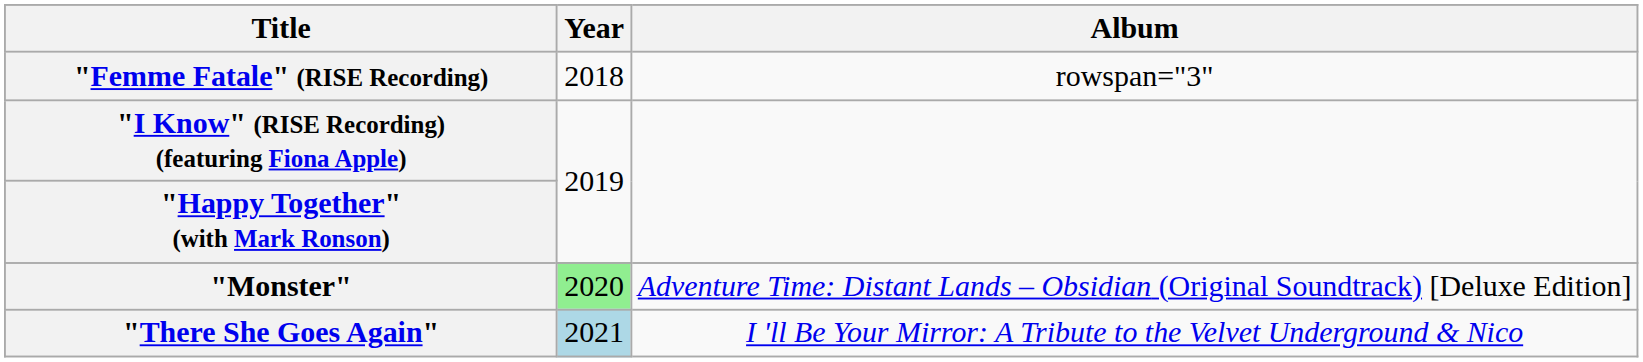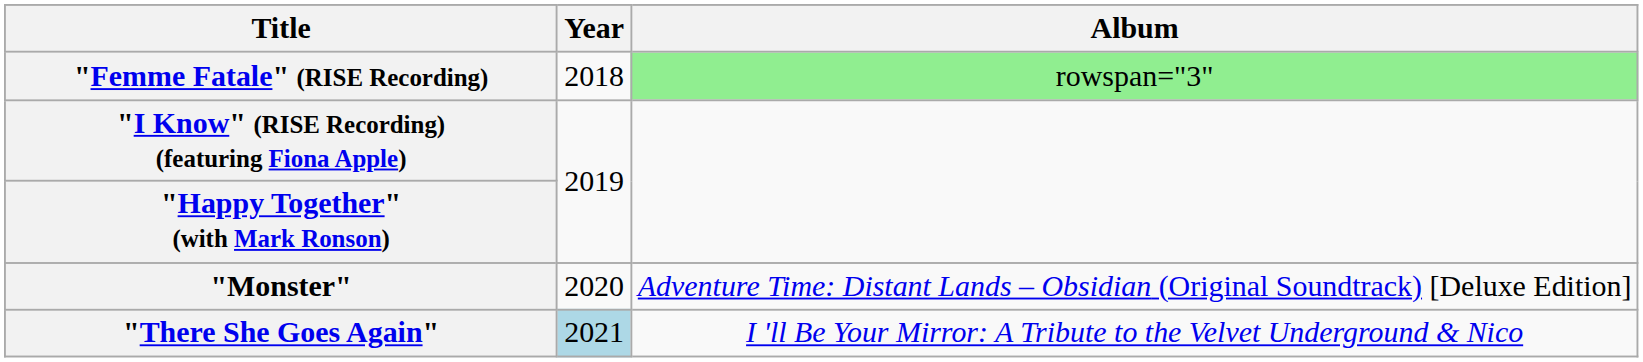(1135, 75) no background -> (1135, 75) lightgreen background
(594, 285) lightgreen background -> (594, 285) no background
